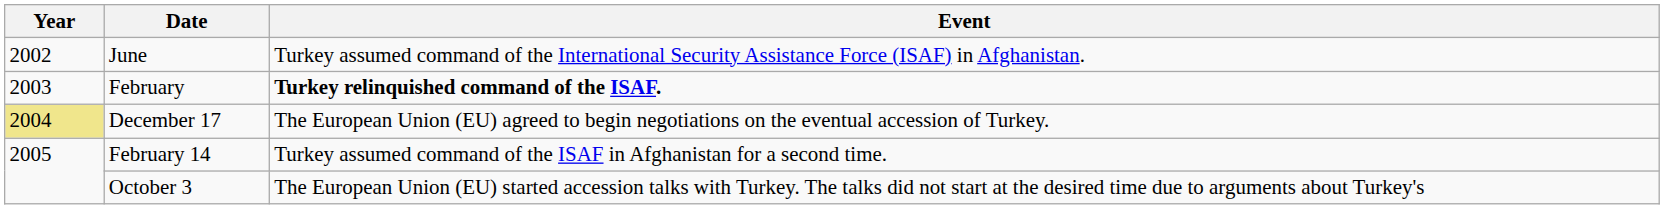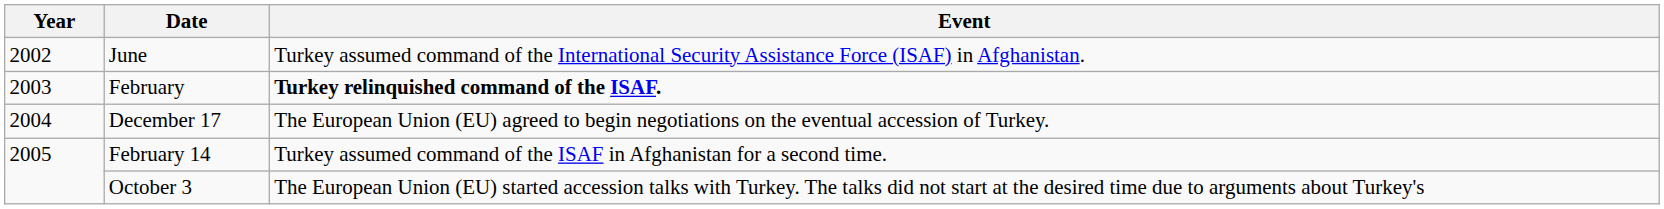(30, 120) khaki background -> (30, 120) no background
